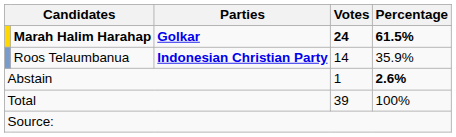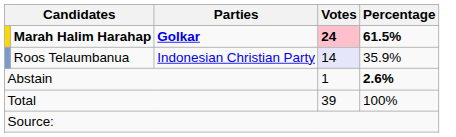(341, 36) no background -> (329, 36) pink background
(242, 57) bold -> (236, 57) normal
(341, 57) no background -> (329, 57) lavender background
